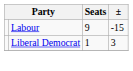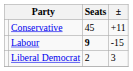+ row: (37, 27)
(87, 27) normal -> (87, 43) bold
(87, 43) 1 -> (87, 58) 2
